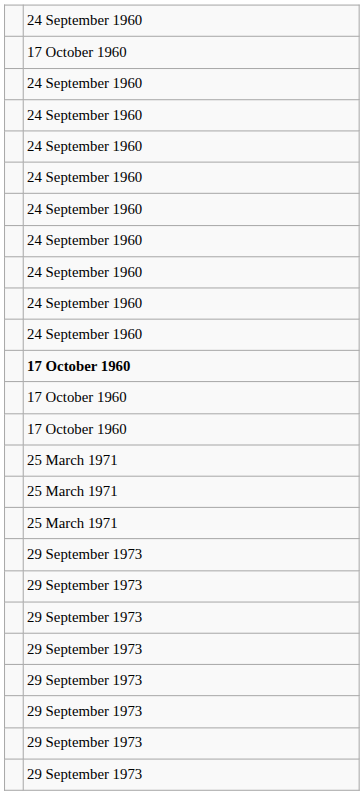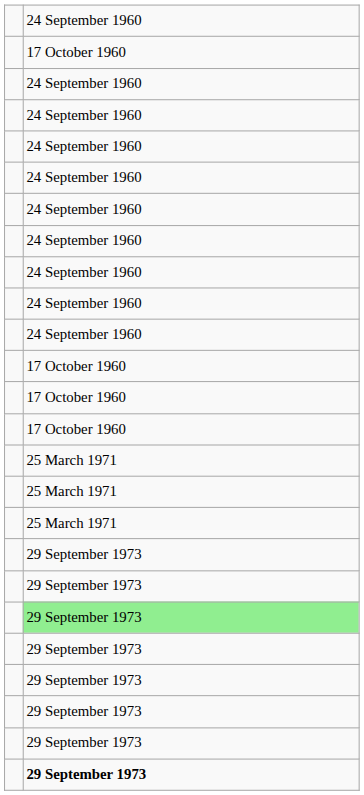(79, 366) bold -> (76, 366) normal
(85, 617) no background -> (84, 617) lightgreen background
(85, 774) normal -> (86, 774) bold
